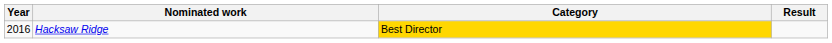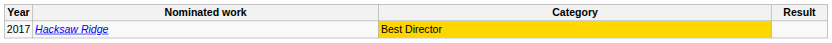(19, 29) 2016 -> (19, 29) 2017
